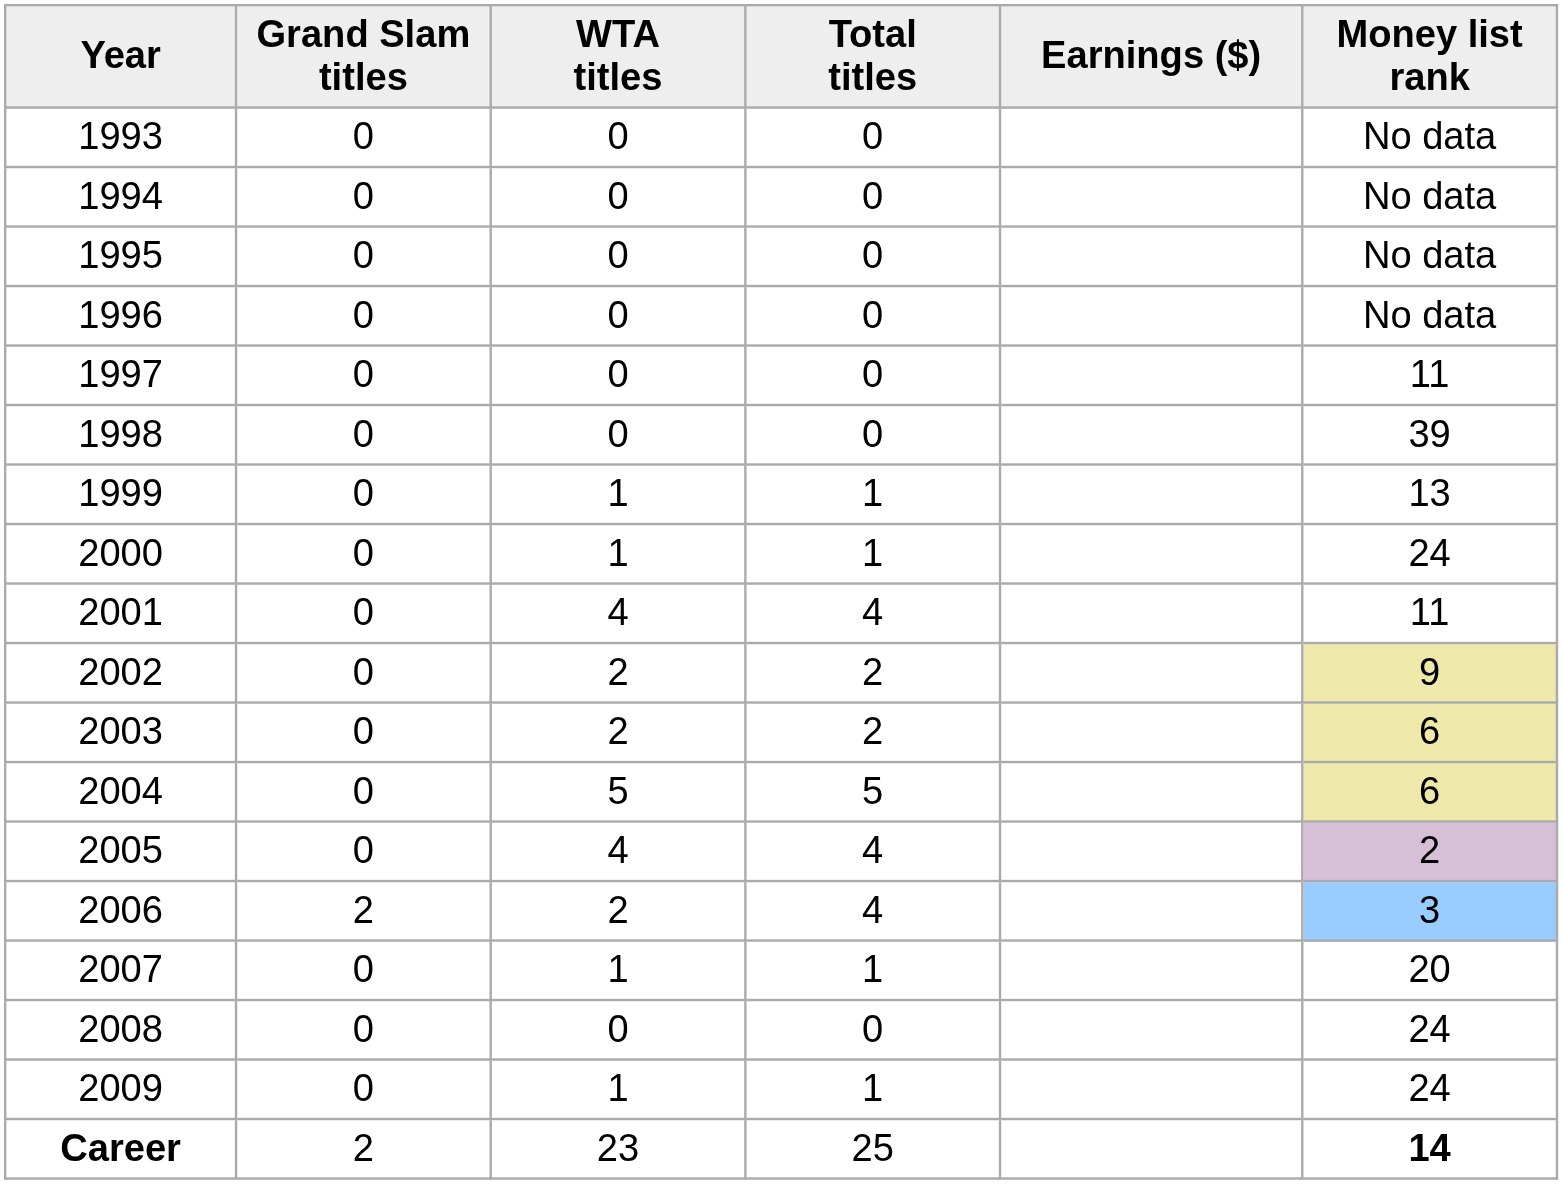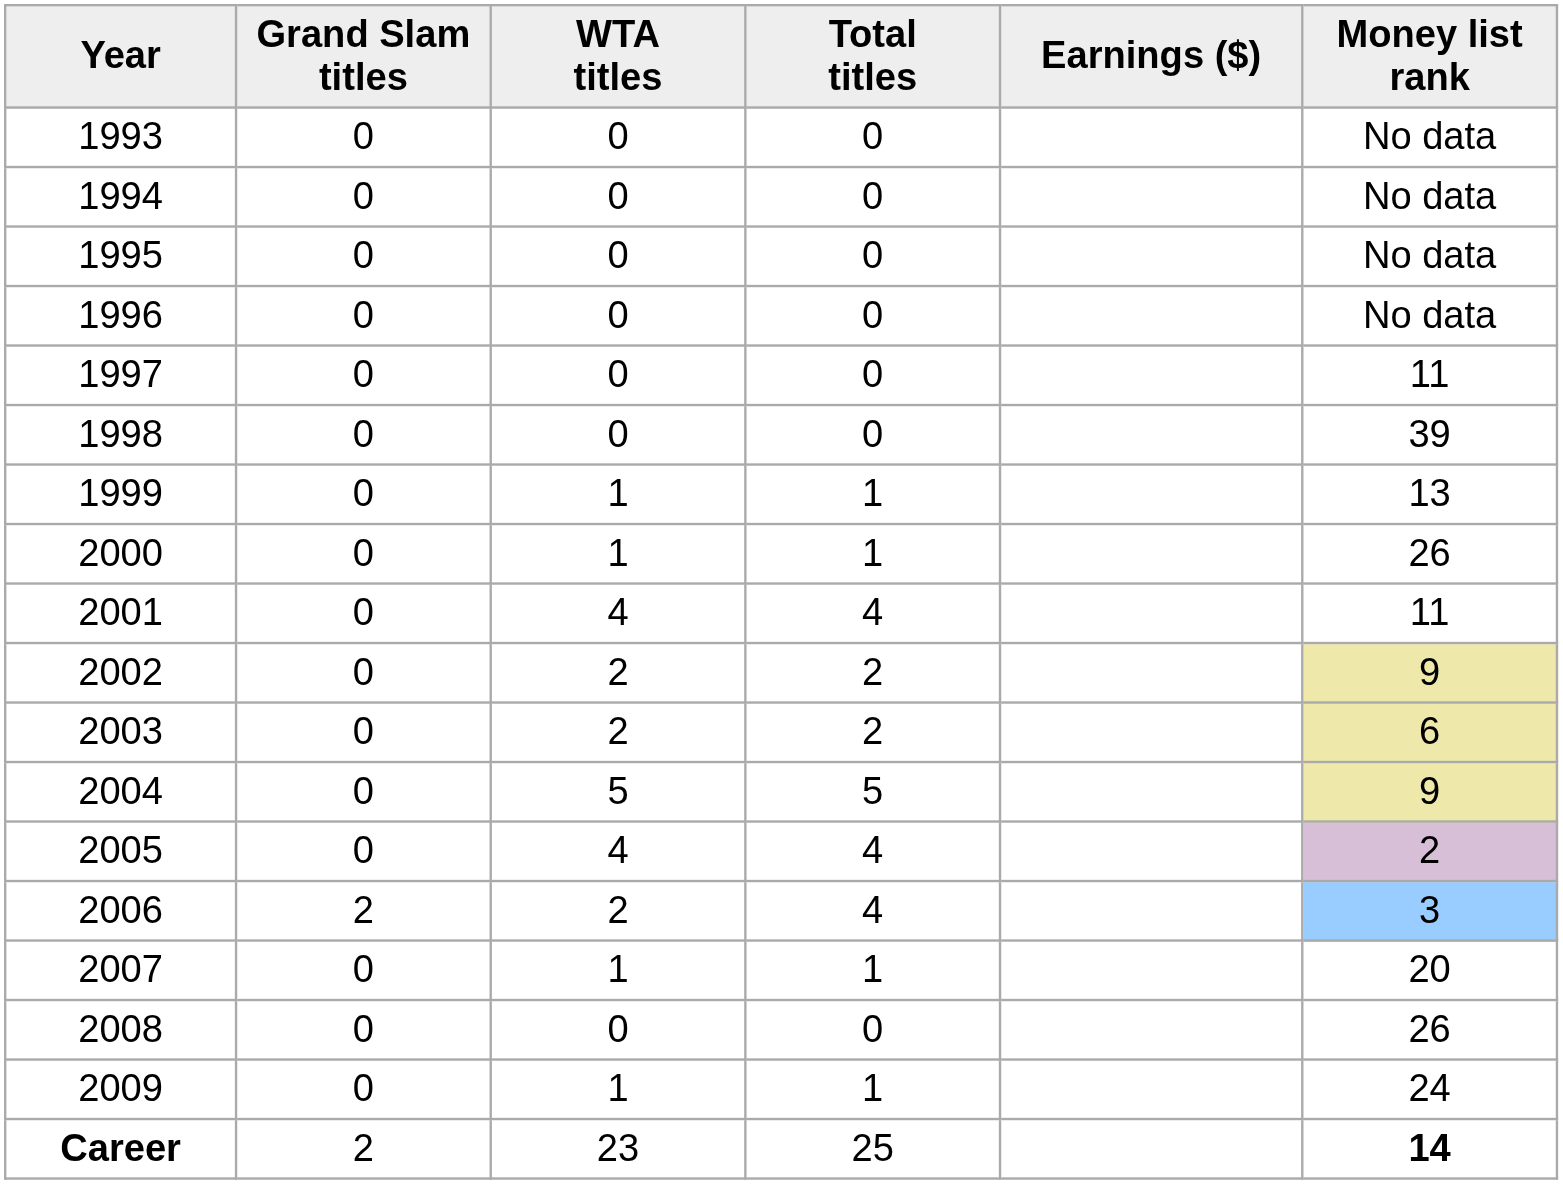(1430, 553) 24 -> (1430, 553) 26
(1430, 791) 6 -> (1430, 791) 9
(1430, 1029) 24 -> (1430, 1029) 26
